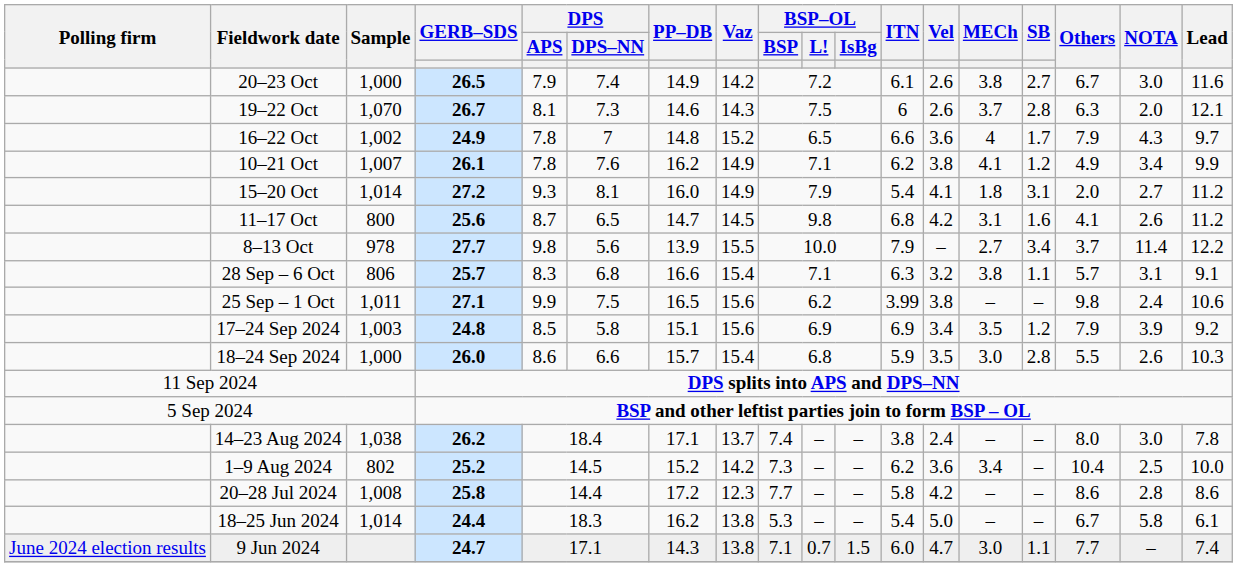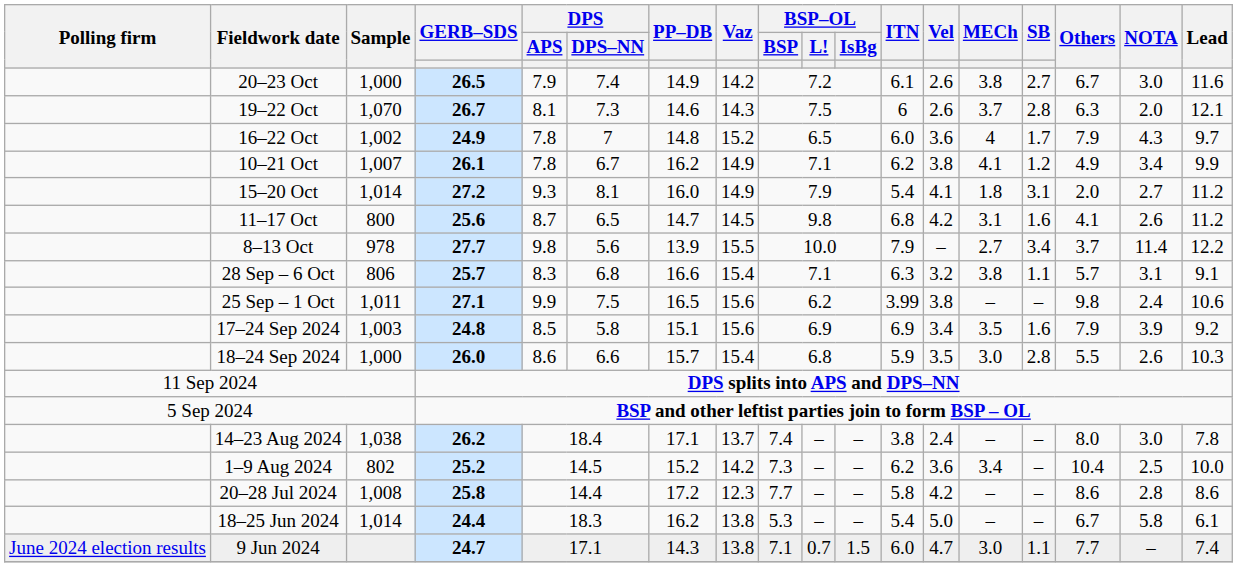(902, 137) 6.6 -> (902, 137) 6.0
(608, 165) 7.6 -> (608, 165) 6.7
(1039, 329) 1.2 -> (1039, 329) 1.6
